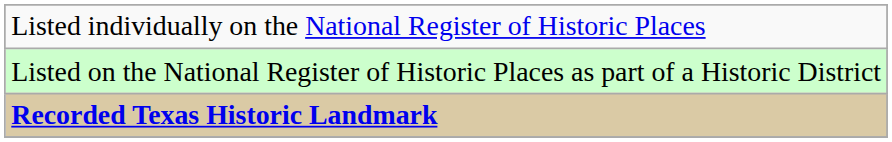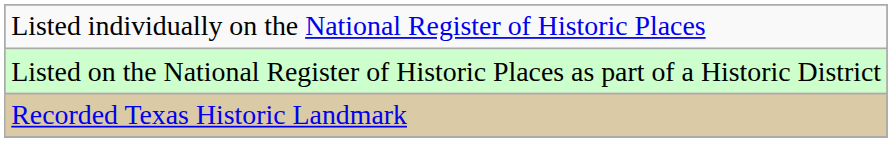(224, 114) bold -> (209, 114) normal
